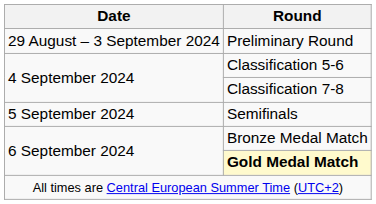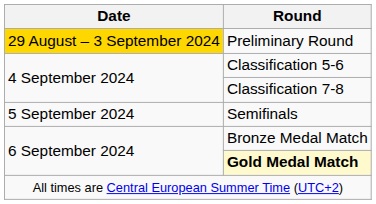(114, 41) no background -> (114, 41) gold background
